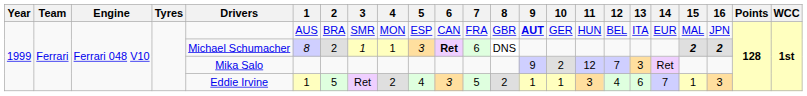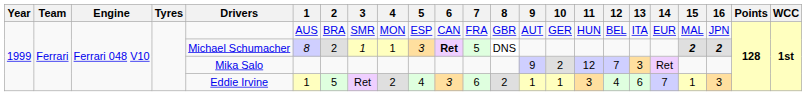(533, 31) bold -> (532, 31) normal
(477, 48) 6 -> (477, 48) 5
(477, 83) 5 -> (477, 83) 6
